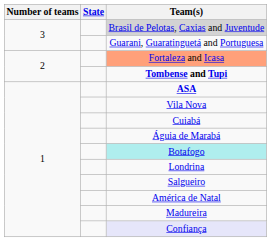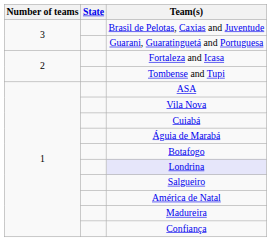(186, 27) lightgrey background -> (186, 27) no background
(186, 58) lightsalmon background -> (186, 58) no background
(186, 74) bold -> (186, 74) normal
(186, 89) bold -> (186, 89) normal
(186, 151) paleturquoise background -> (186, 151) no background
(186, 167) no background -> (186, 167) lavender background
(186, 228) lavender background -> (186, 228) no background
